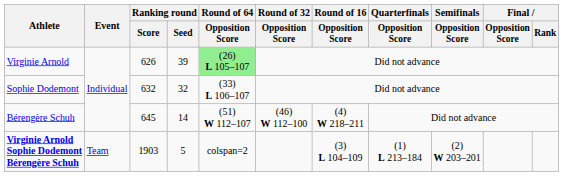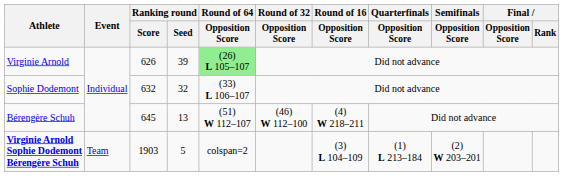(183, 118) 14 -> (183, 118) 13
